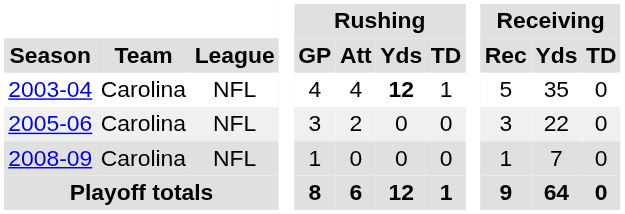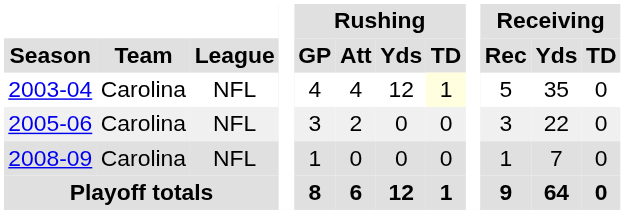(401, 89) bold -> (401, 89) normal
(446, 89) no background -> (446, 89) lightyellow background
